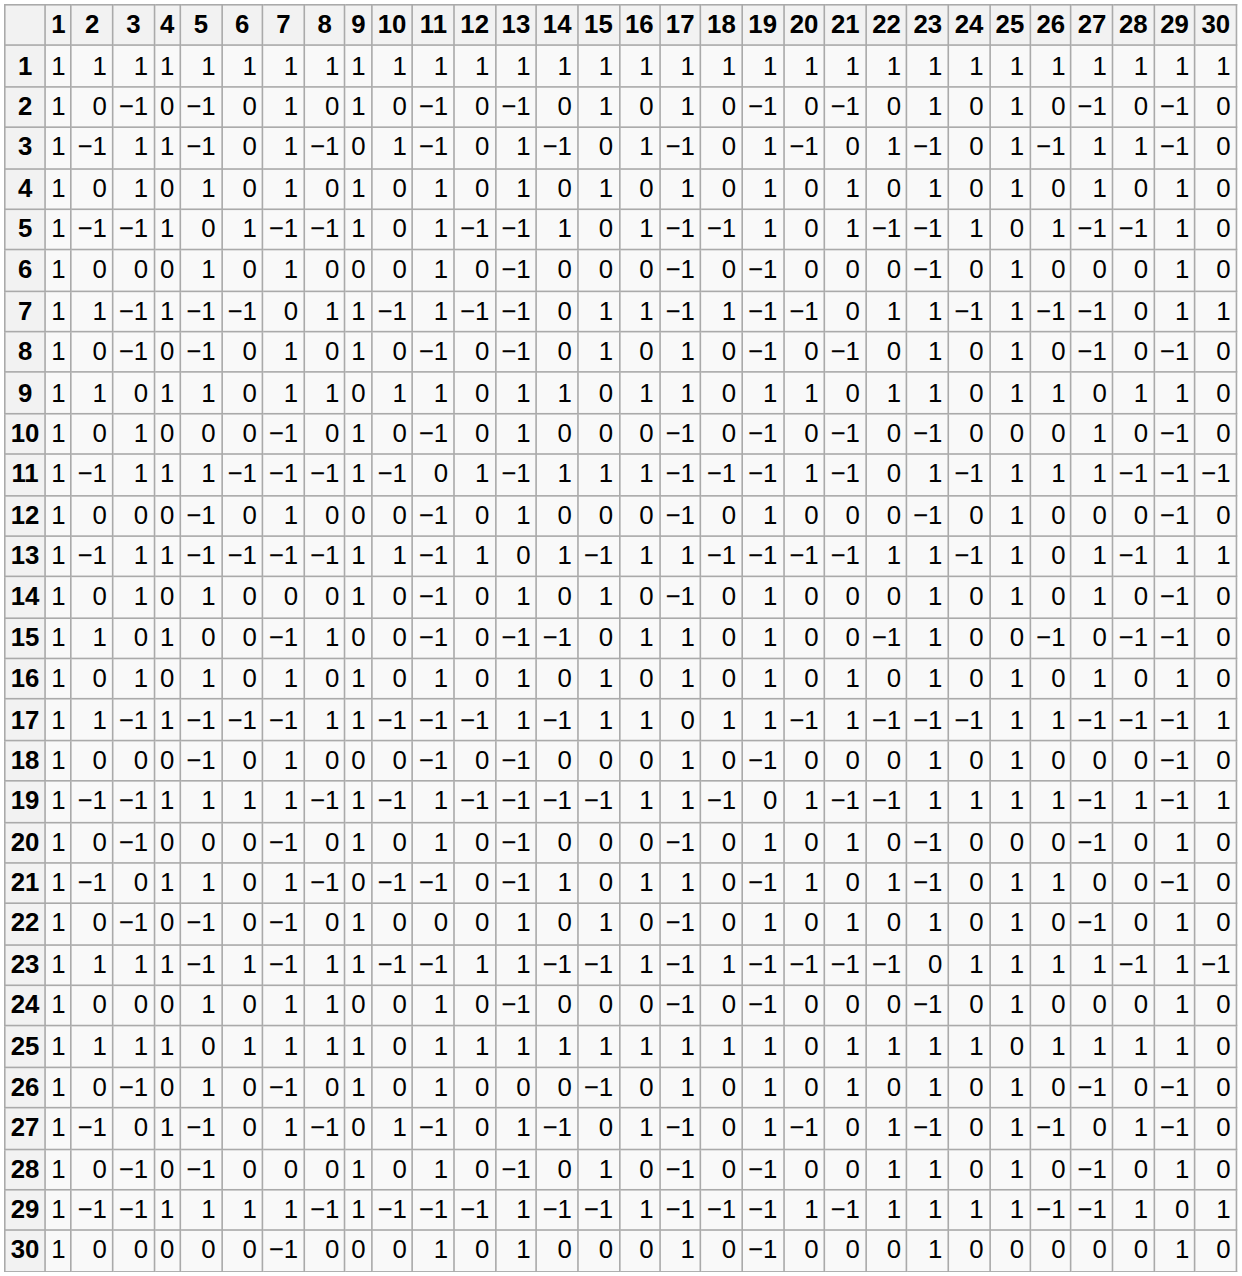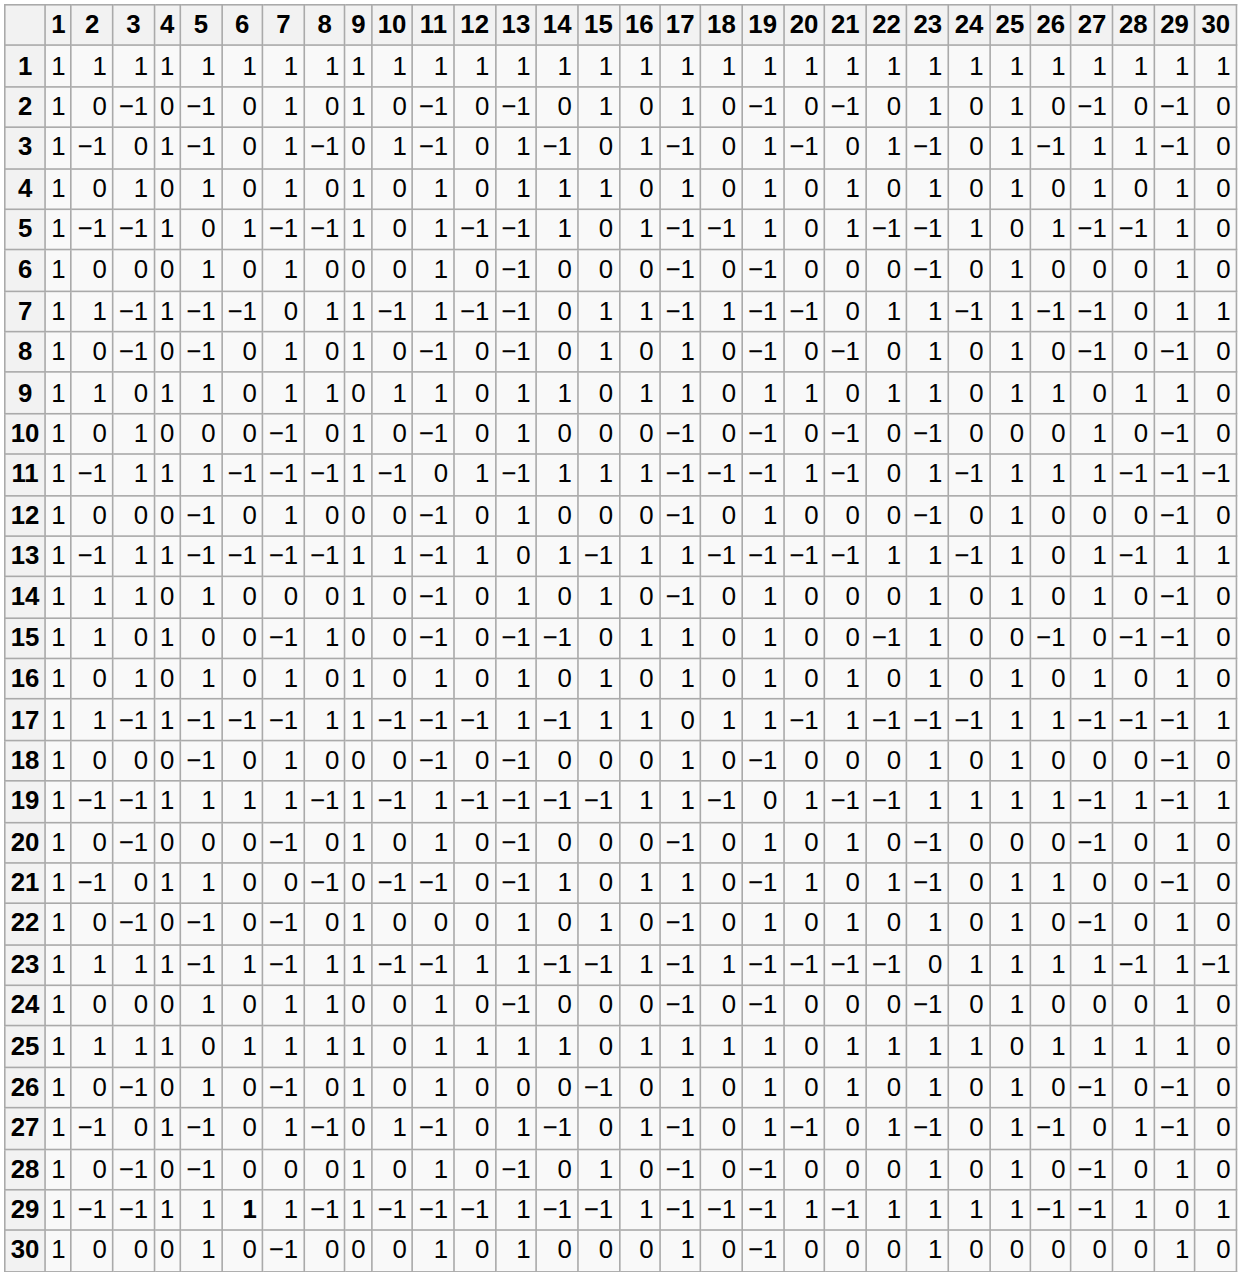(141, 147) 1 -> (141, 147) 0
(565, 188) 0 -> (565, 188) 1
(100, 596) 0 -> (100, 596) 1
(291, 882) 1 -> (291, 882) 0
(606, 1046) 1 -> (606, 1046) 0
(894, 1168) 1 -> (894, 1168) 0
(250, 1209) normal -> (250, 1209) bold
(208, 1250) 0 -> (208, 1250) 1
